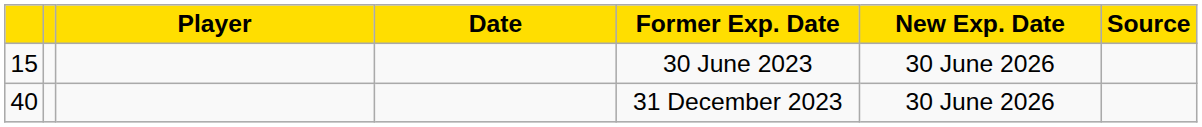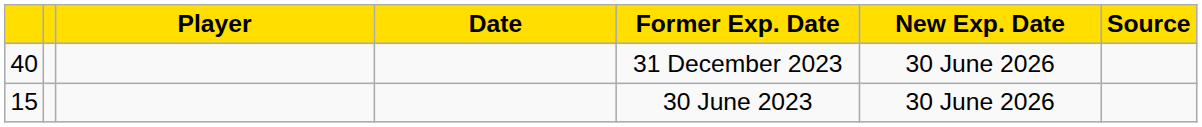rows swapped: (24, 63) <-> (24, 102)
